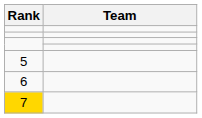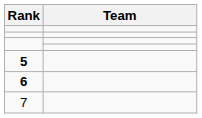(24, 61) normal -> (24, 61) bold
(24, 82) normal -> (24, 82) bold
(24, 103) gold background -> (24, 103) no background
